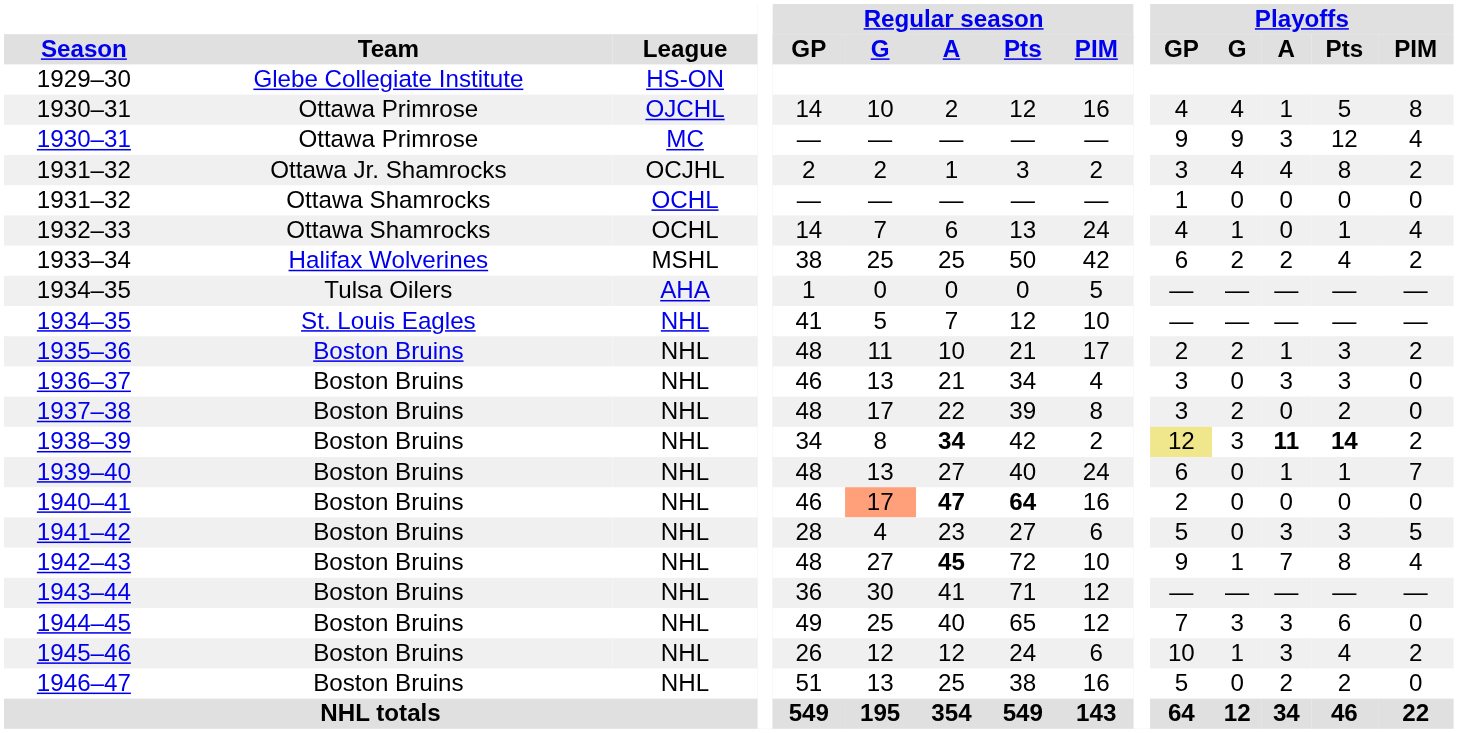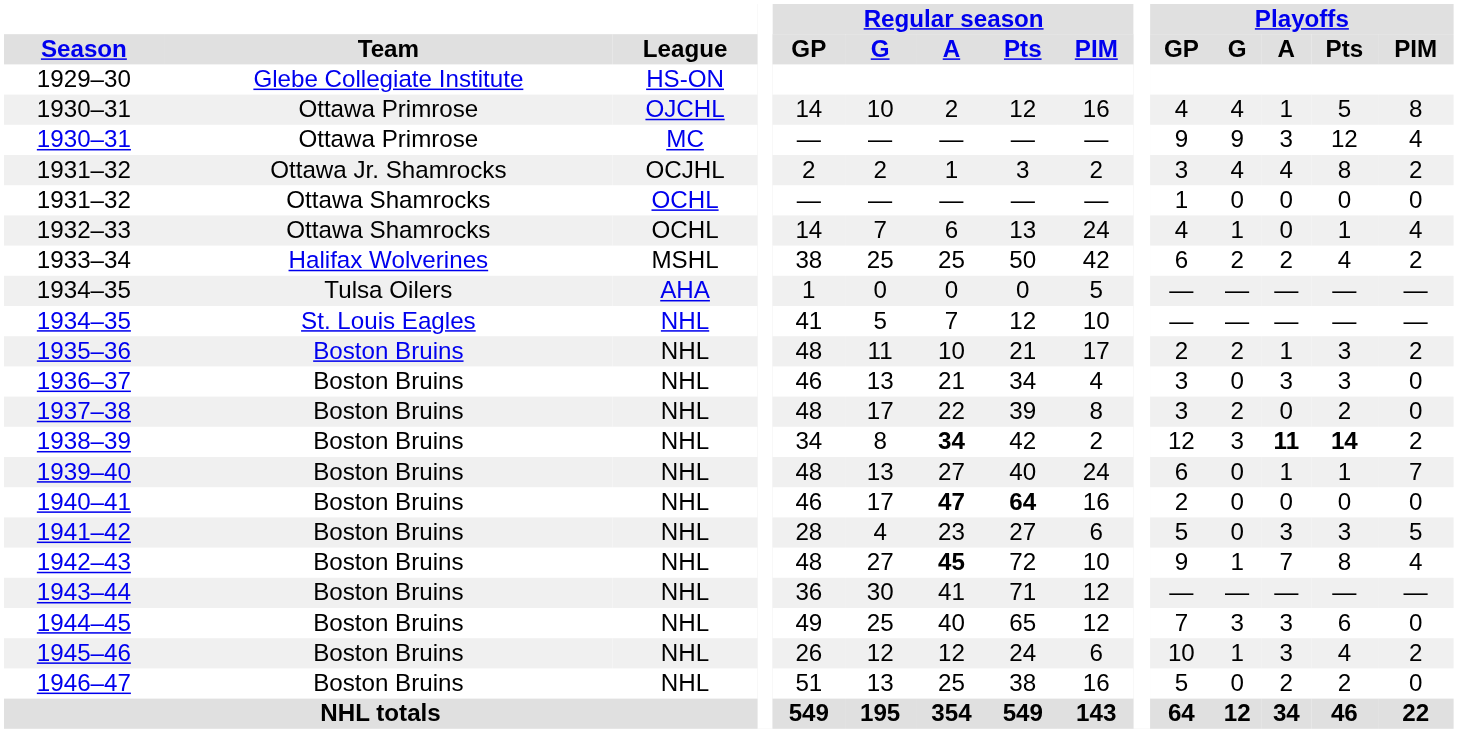(1181, 441) khaki background -> (1181, 441) no background
(880, 502) lightsalmon background -> (880, 502) no background
